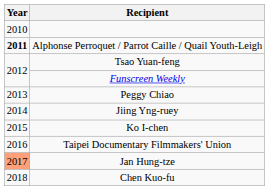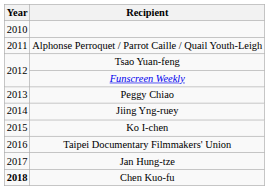(17, 45) bold -> (17, 45) normal
(17, 161) lightsalmon background -> (17, 161) no background
(17, 177) normal -> (17, 177) bold
